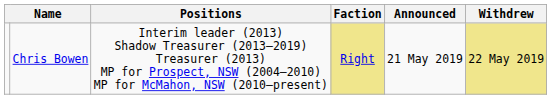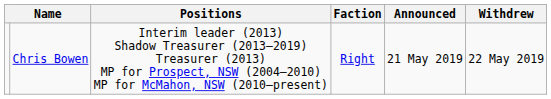(358, 59) khaki background -> (358, 59) no background
(506, 59) khaki background -> (506, 59) no background
